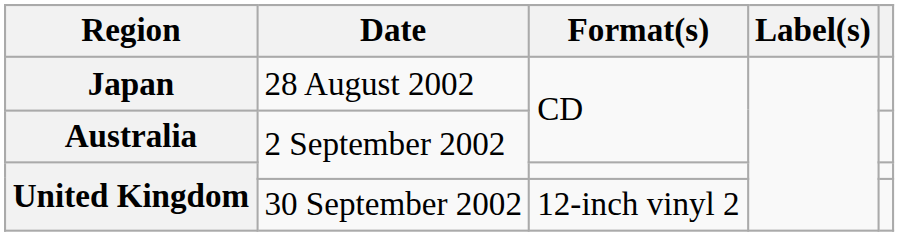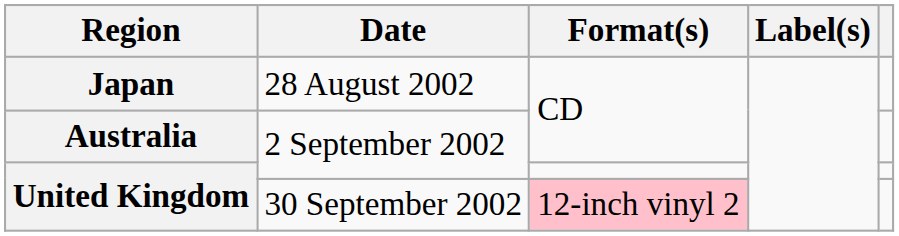(638, 203) no background -> (638, 203) pink background
